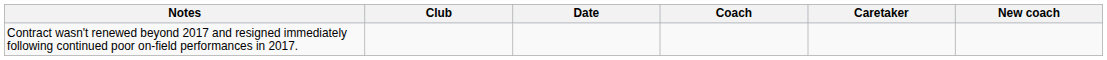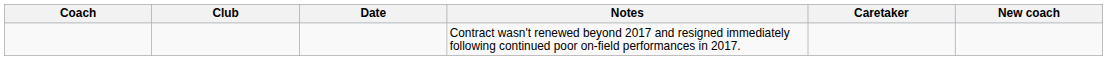columns swapped: (734, 13) <-> (185, 13)
